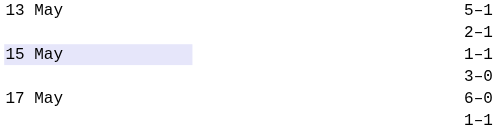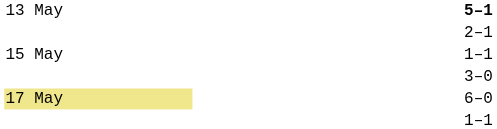(479, 10) normal -> (479, 10) bold
(34, 55) lavender background -> (34, 55) no background
(34, 99) no background -> (34, 99) khaki background
